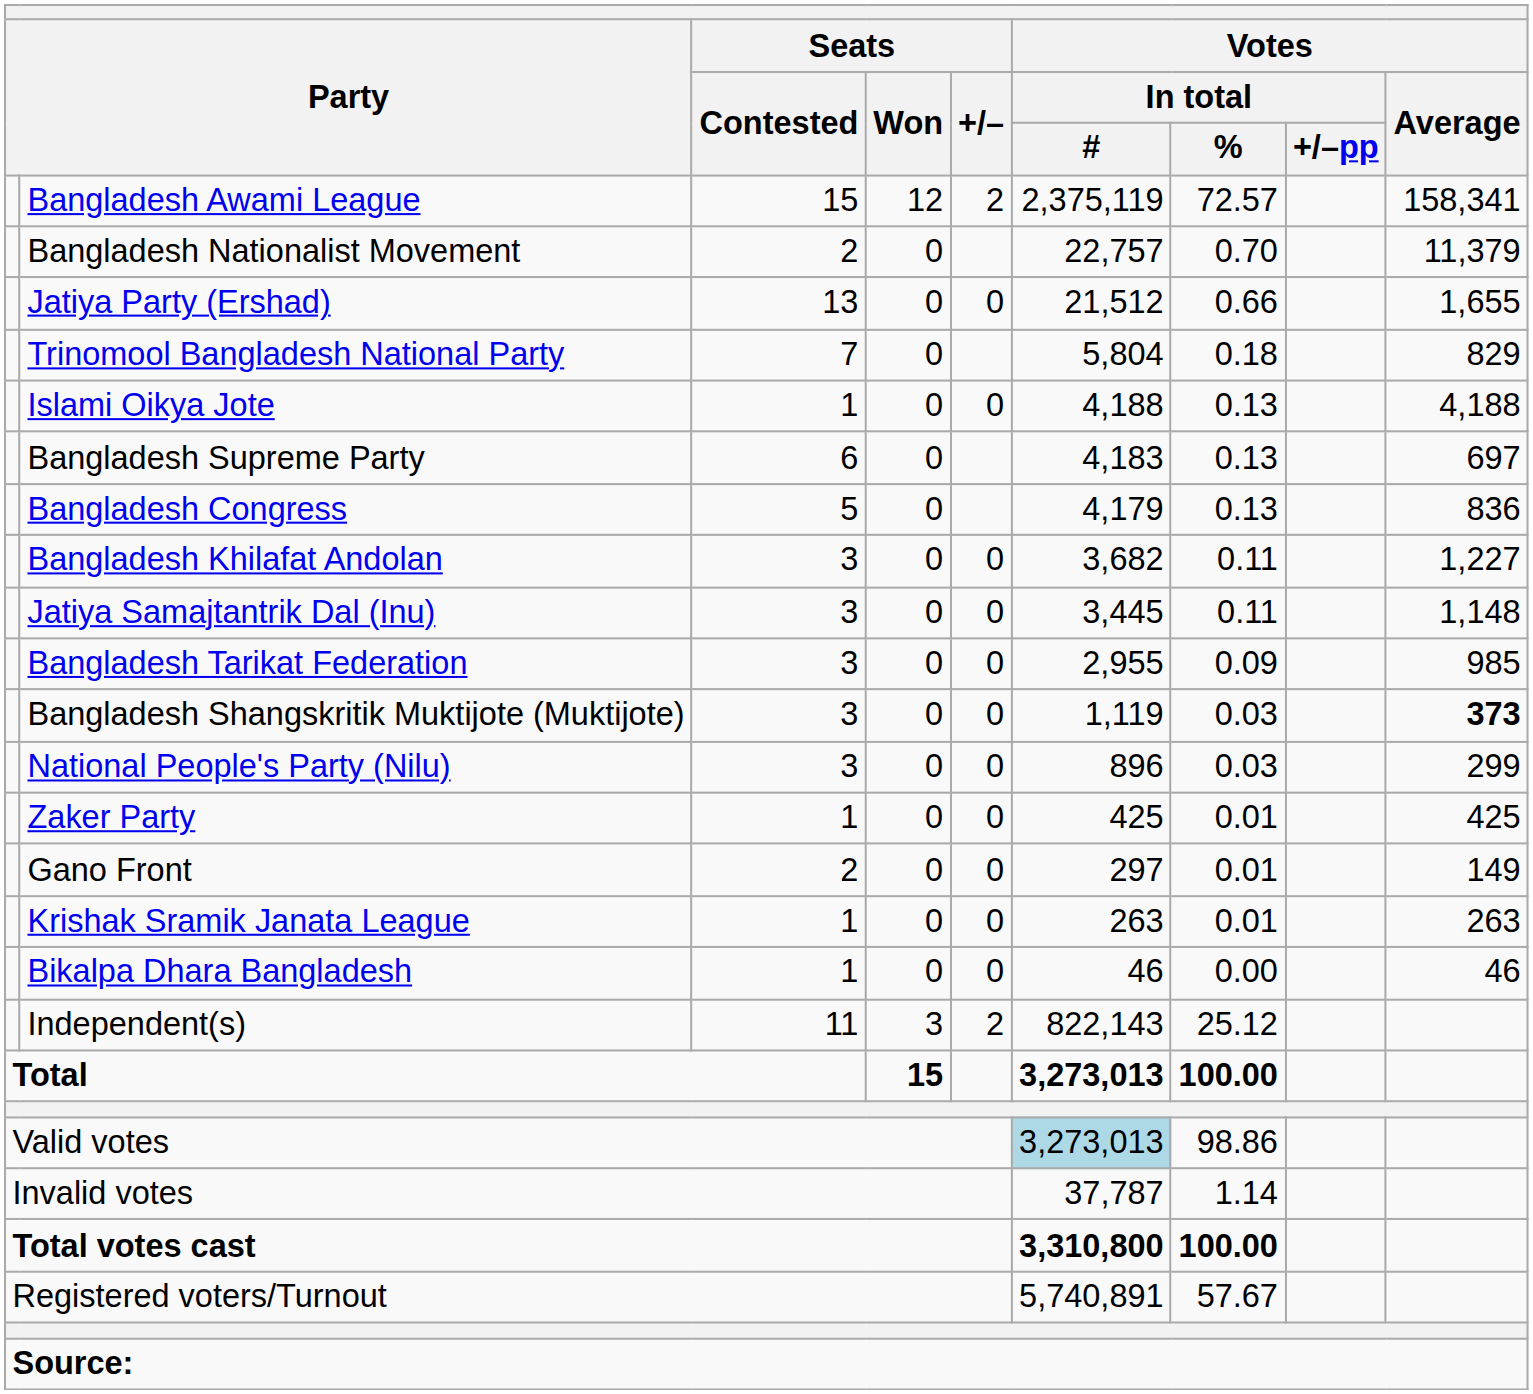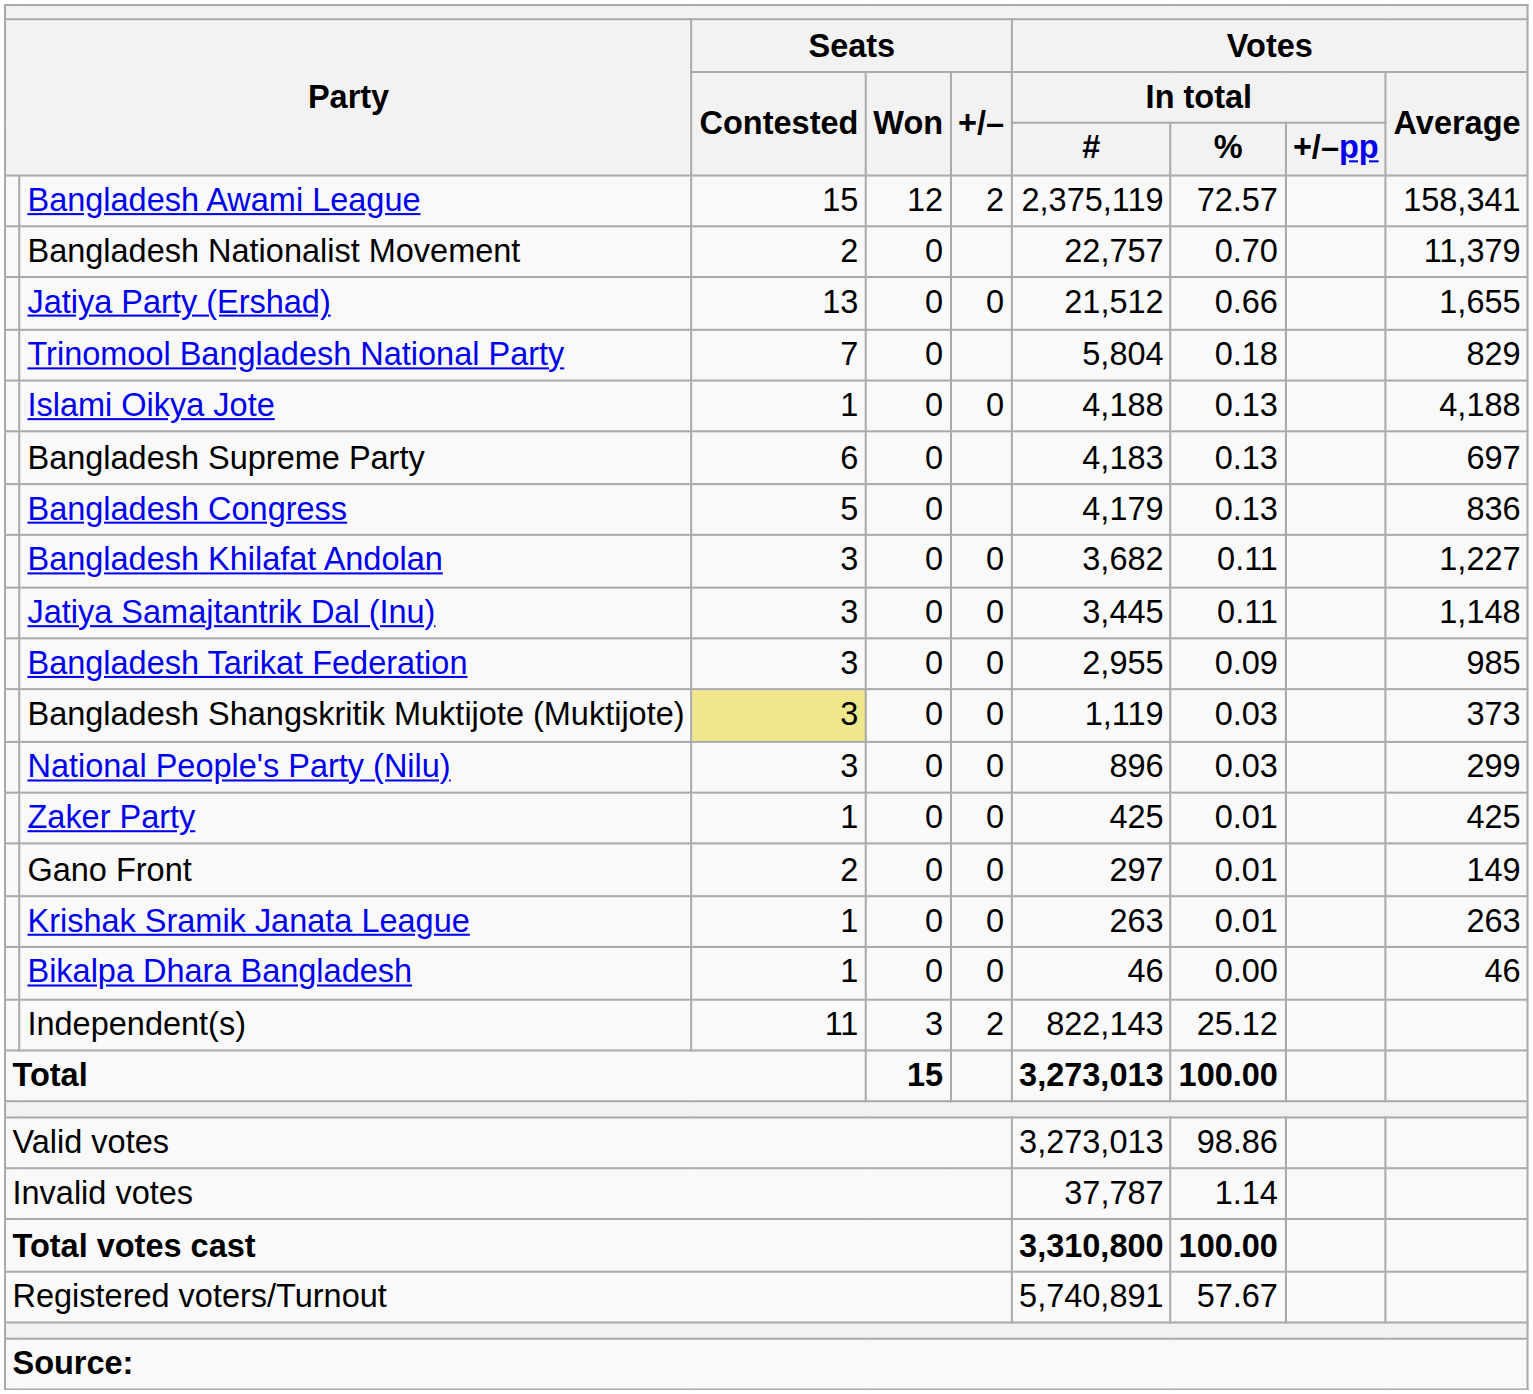(849, 714) no background -> (849, 714) khaki background
(1493, 714) bold -> (1493, 714) normal
(1091, 1141) lightblue background -> (1091, 1141) no background
